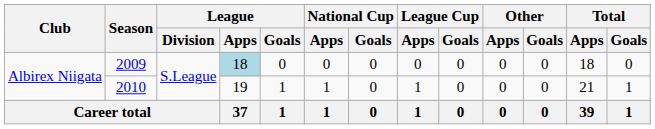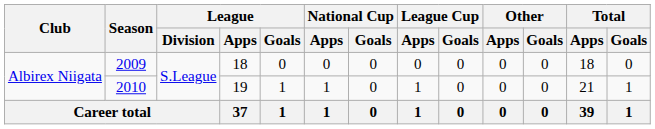(240, 64) lightblue background -> (240, 64) no background
